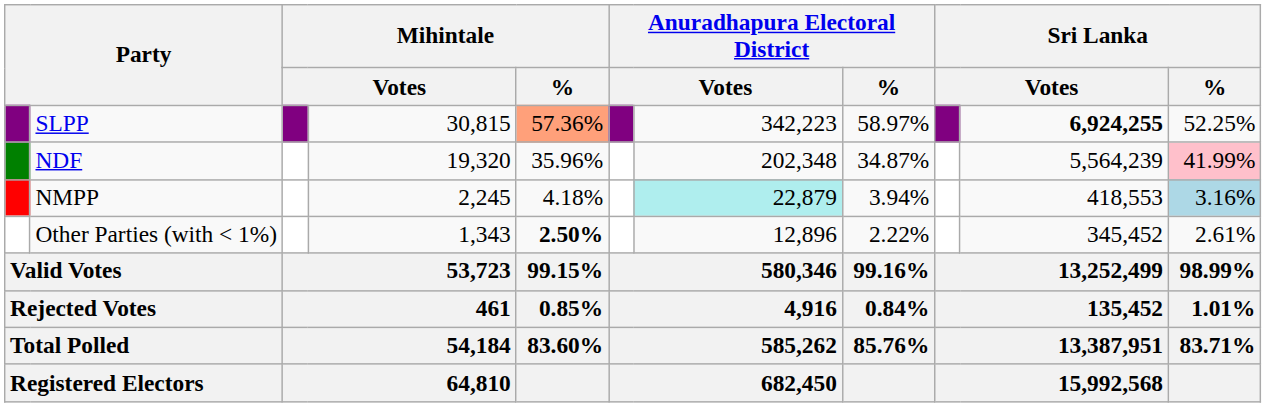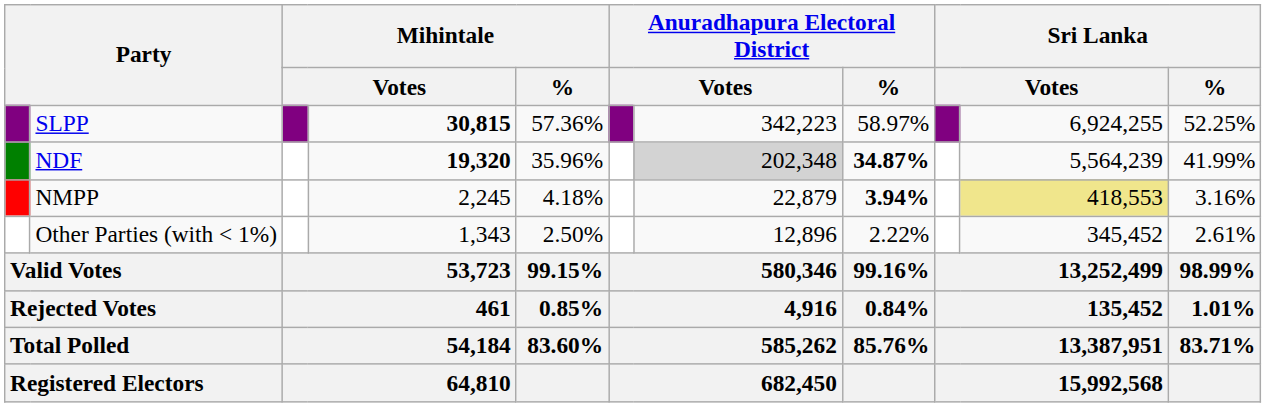(479, 123) normal -> (479, 123) bold
(567, 123) lightsalmon background -> (567, 123) no background
(1116, 123) bold -> (1116, 123) normal
(479, 160) normal -> (479, 160) bold
(799, 160) no background -> (799, 160) lightgrey background
(893, 160) normal -> (891, 160) bold
(1219, 160) pink background -> (1219, 160) no background
(805, 197) paleturquoise background -> (805, 197) no background
(899, 197) normal -> (897, 197) bold
(1125, 197) no background -> (1125, 197) khaki background
(1225, 197) lightblue background -> (1225, 197) no background
(571, 234) bold -> (573, 234) normal
